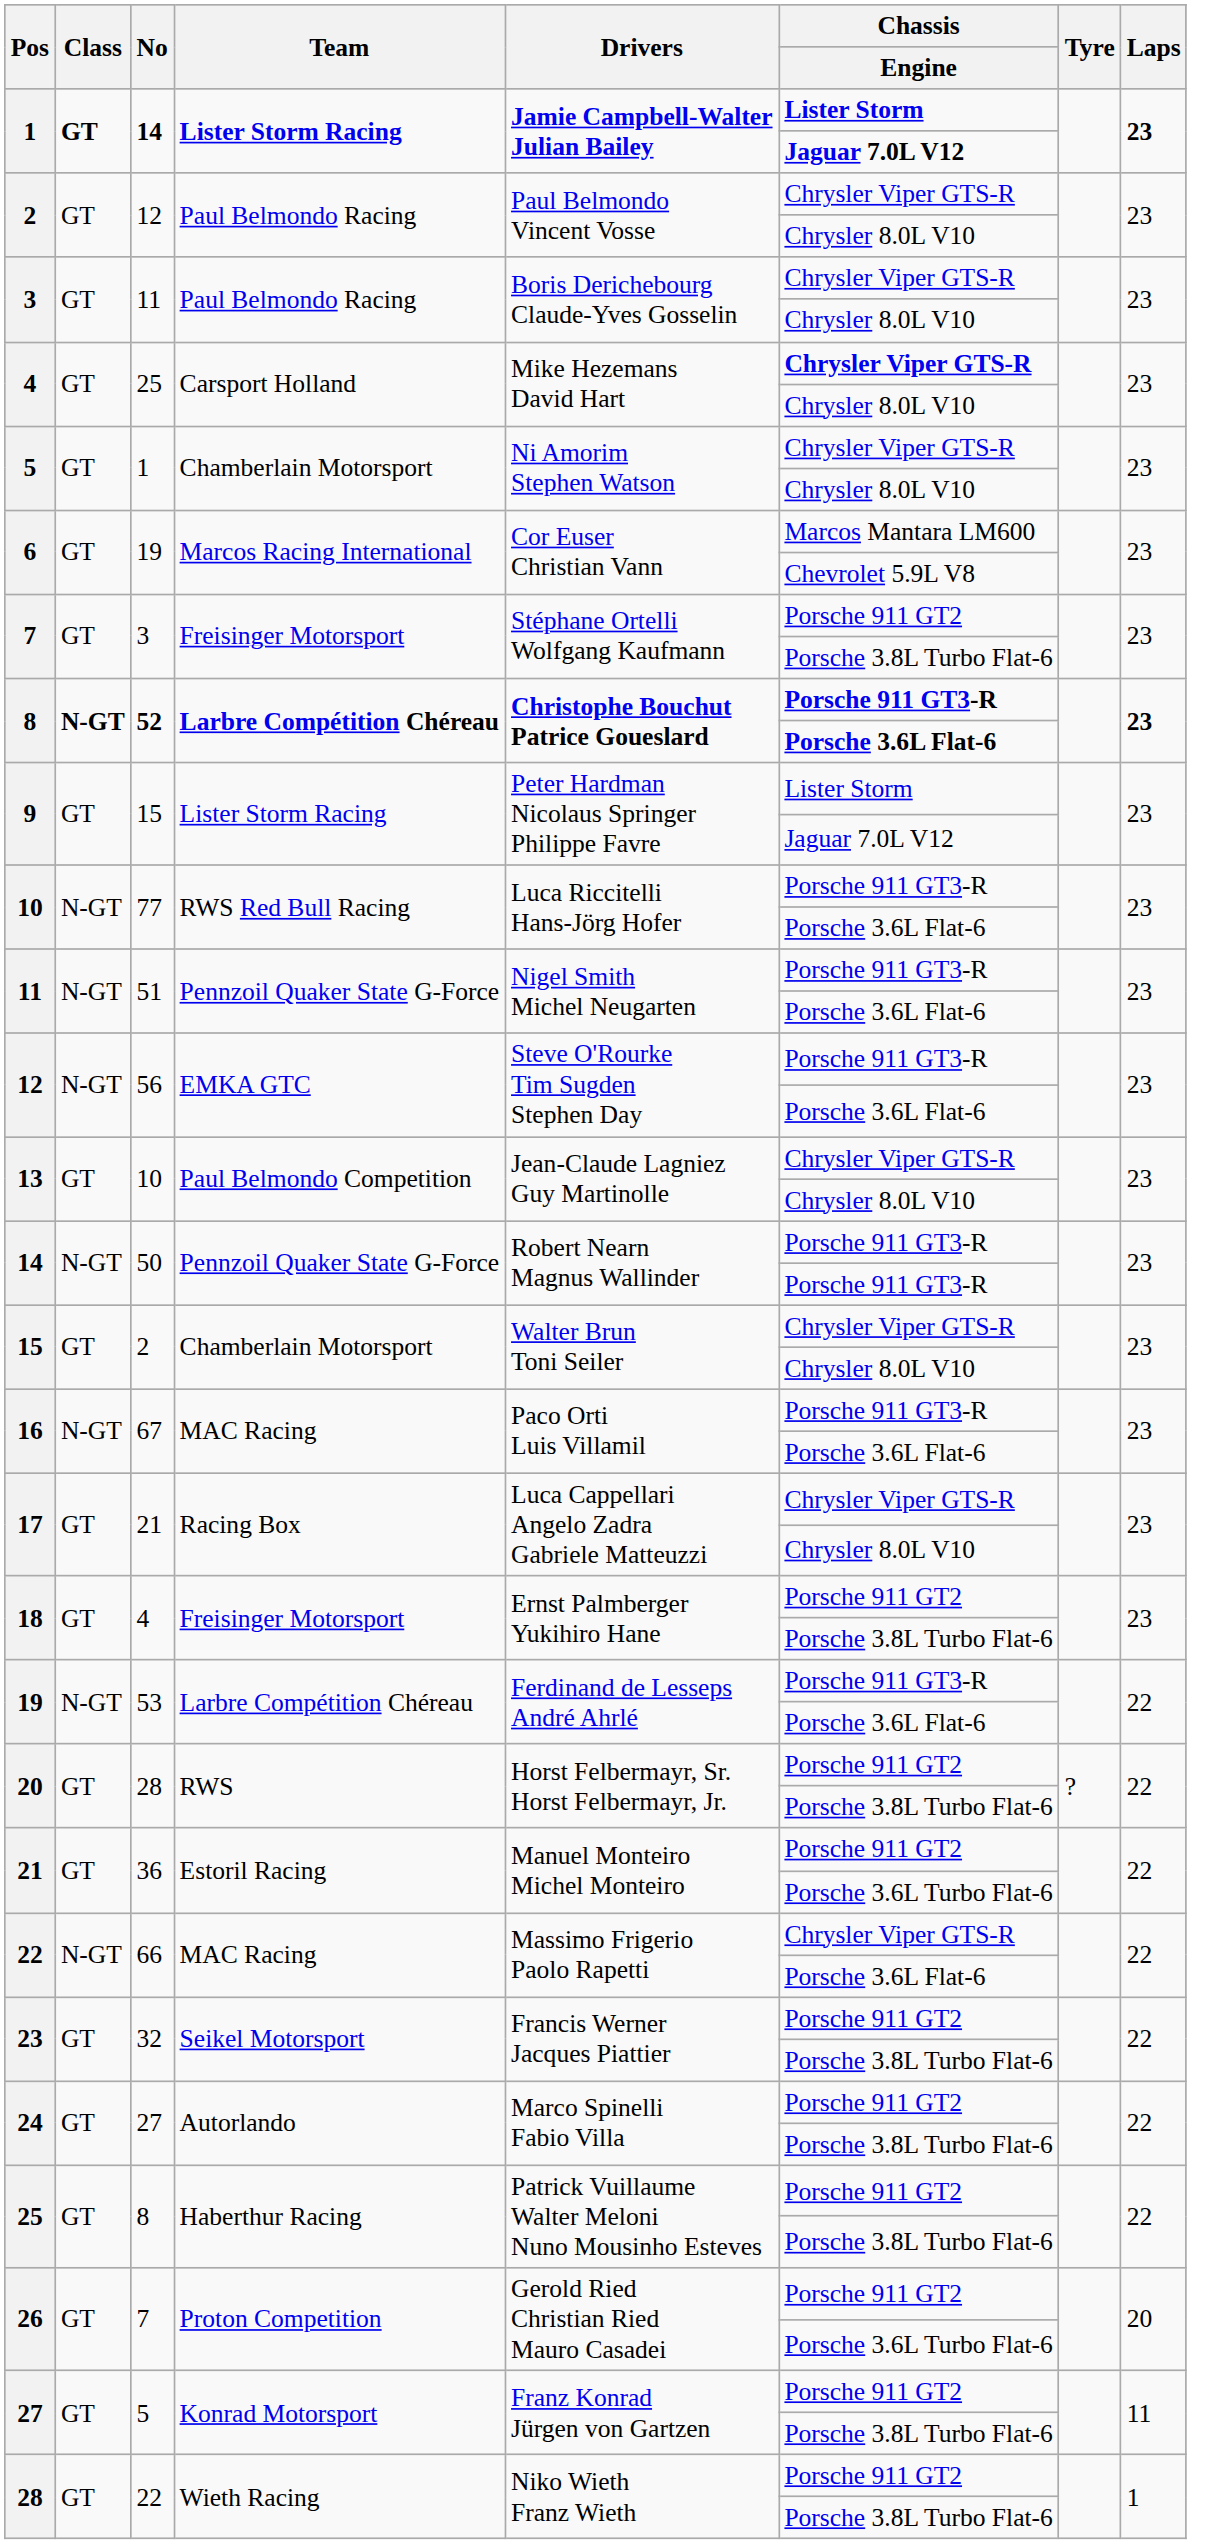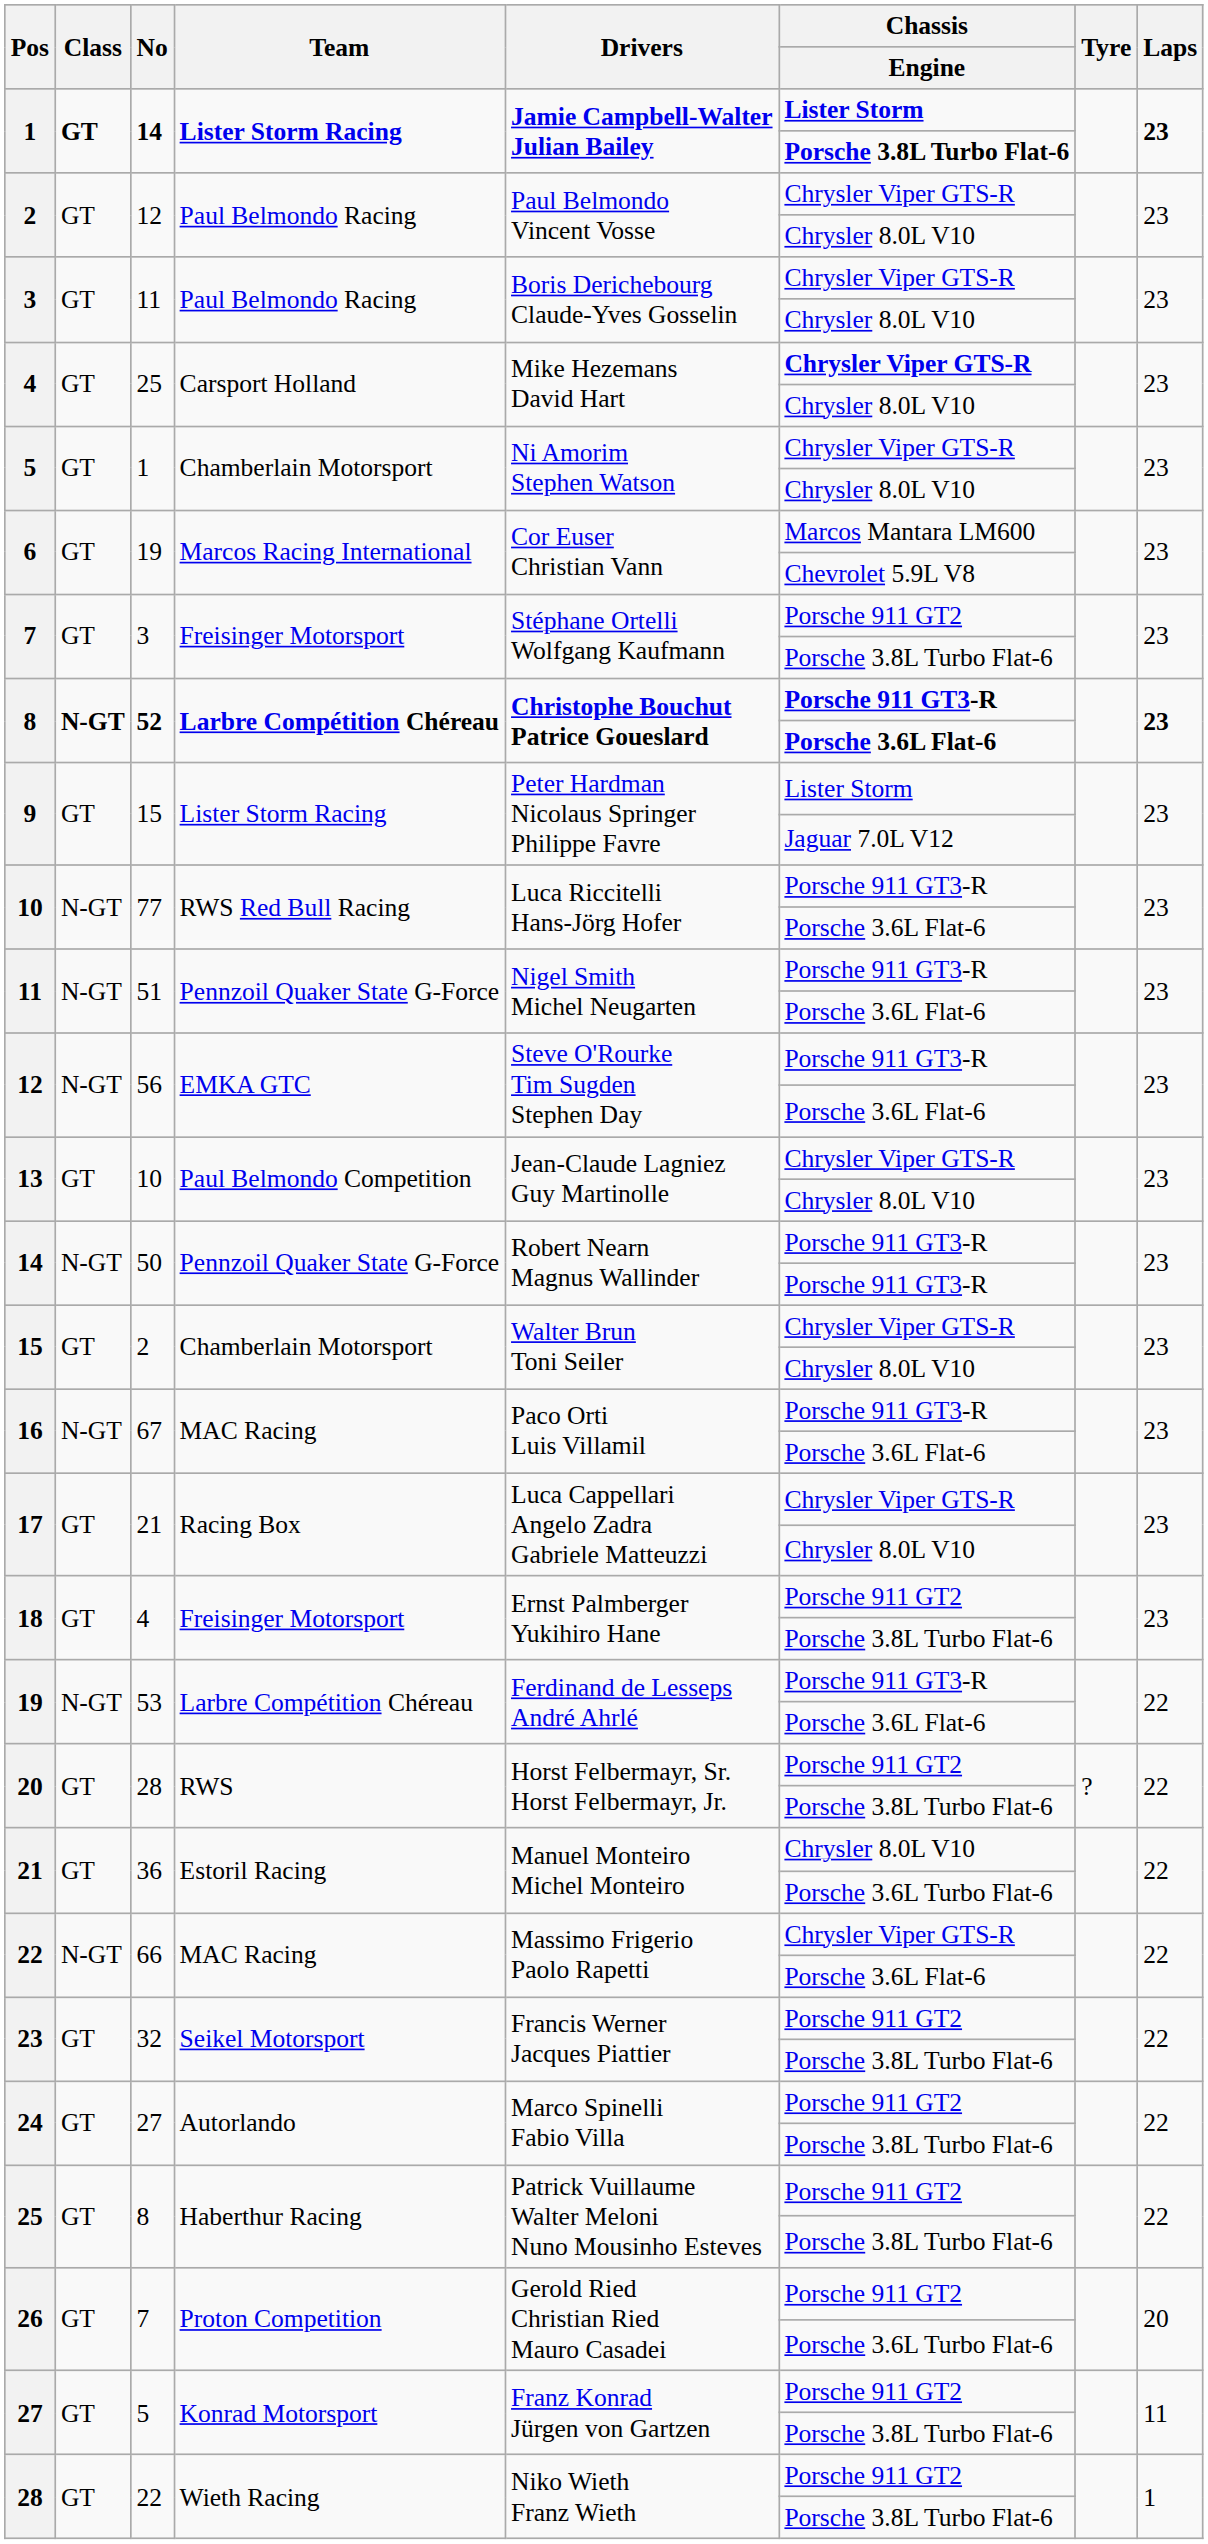(874, 152) Jaguar 7.0L V12 -> (927, 152) Porsche 3.8L Turbo Flat-6
(873, 1849) Porsche 911 GT2 -> (880, 1849) Chrysler 8.0L V10
